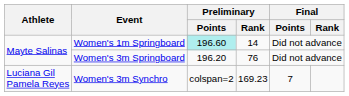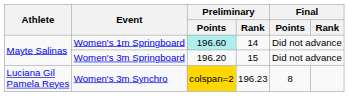(253, 58) 76 -> (253, 58) 15
(211, 79) no background -> (211, 79) gold background
(253, 79) 169.23 -> (253, 79) 196.23
(290, 79) 7 -> (290, 79) 8
